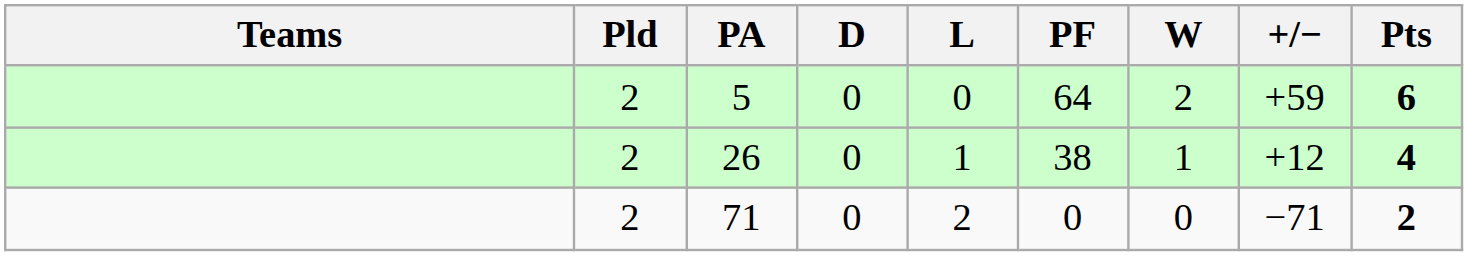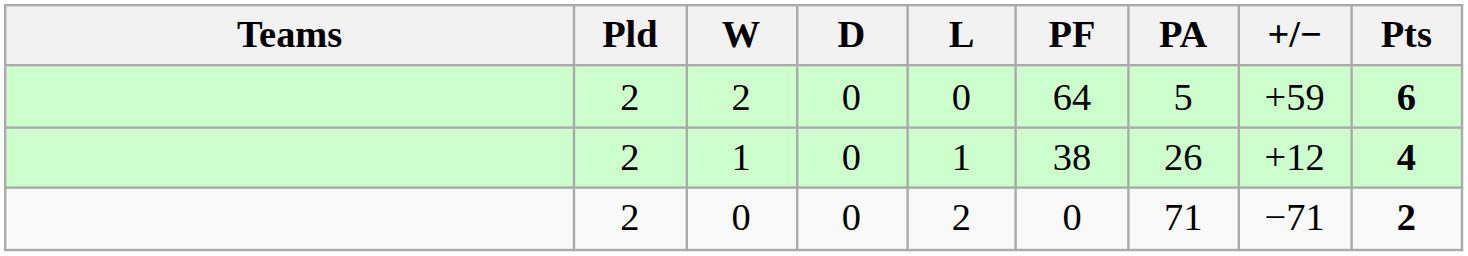columns swapped: (1183, 34) <-> (741, 34)
